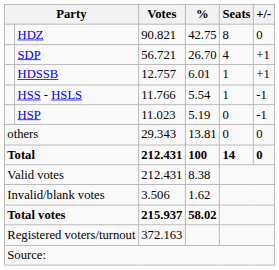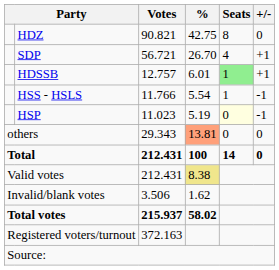(226, 74) no background -> (226, 74) lightgreen background
(226, 114) no background -> (226, 114) lightyellow background
(202, 134) no background -> (202, 134) lightsalmon background
(199, 174) no background -> (199, 174) khaki background
